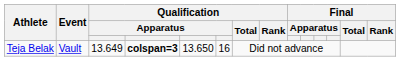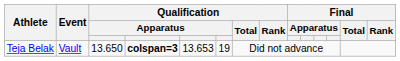(107, 49) 13.649 -> (107, 49) 13.650
(198, 49) 13.650 -> (198, 49) 13.653
(224, 49) 16 -> (224, 49) 19
